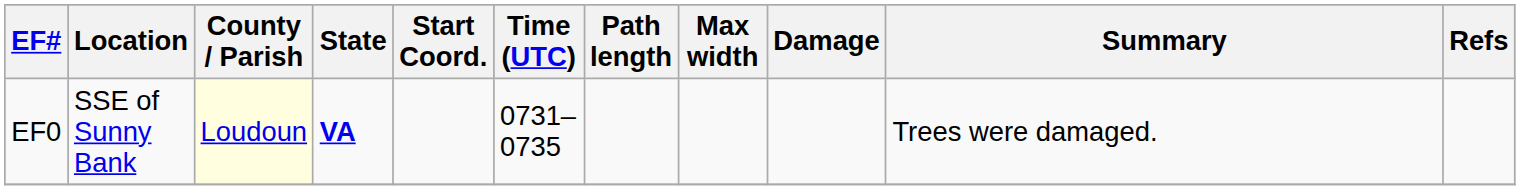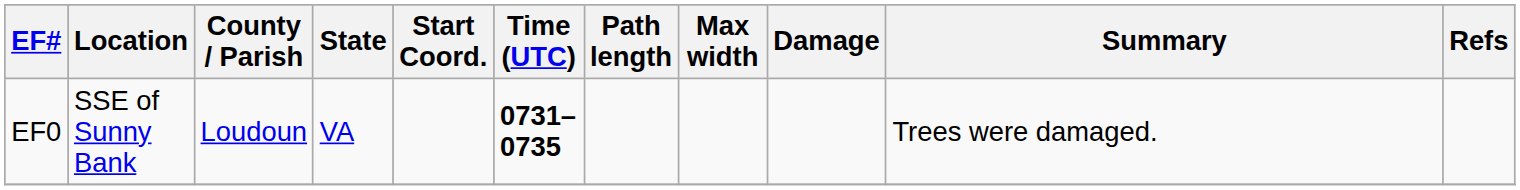(254, 131) lightyellow background -> (254, 131) no background
(338, 131) bold -> (337, 131) normal
(538, 131) normal -> (538, 131) bold
